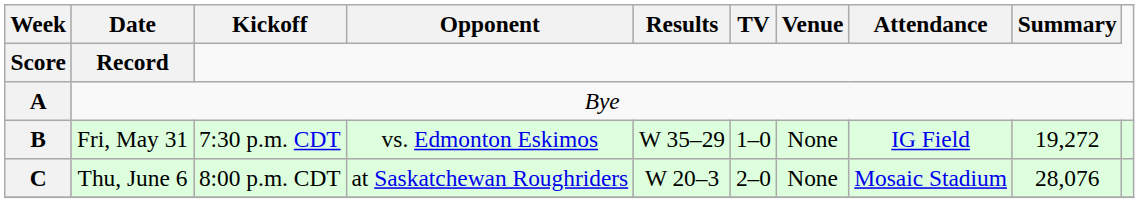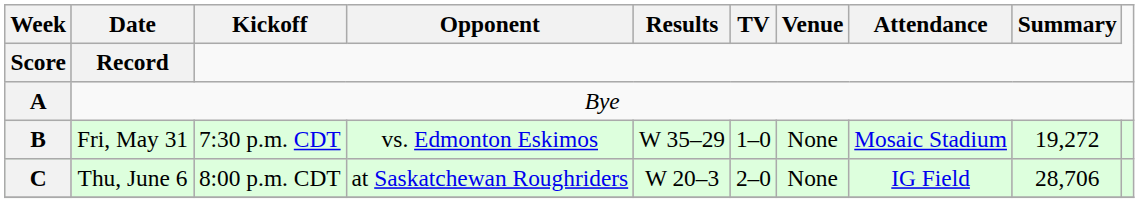(931, 139) IG Field -> (931, 139) Mosaic Stadium
(931, 178) Mosaic Stadium -> (931, 178) IG Field
(1067, 178) 28,076 -> (1067, 178) 28,706
